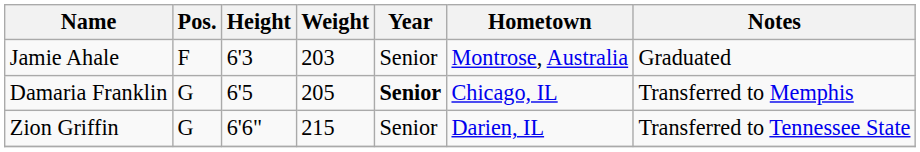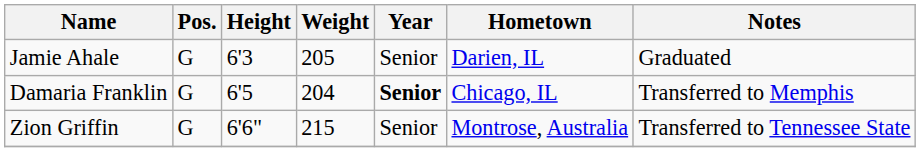(184, 57) F -> (186, 57) G
(318, 57) 203 -> (318, 57) 205
(540, 57) Montrose, Australia -> (498, 57) Darien, IL
(318, 92) 205 -> (318, 92) 204
(498, 127) Darien, IL -> (540, 127) Montrose, Australia
